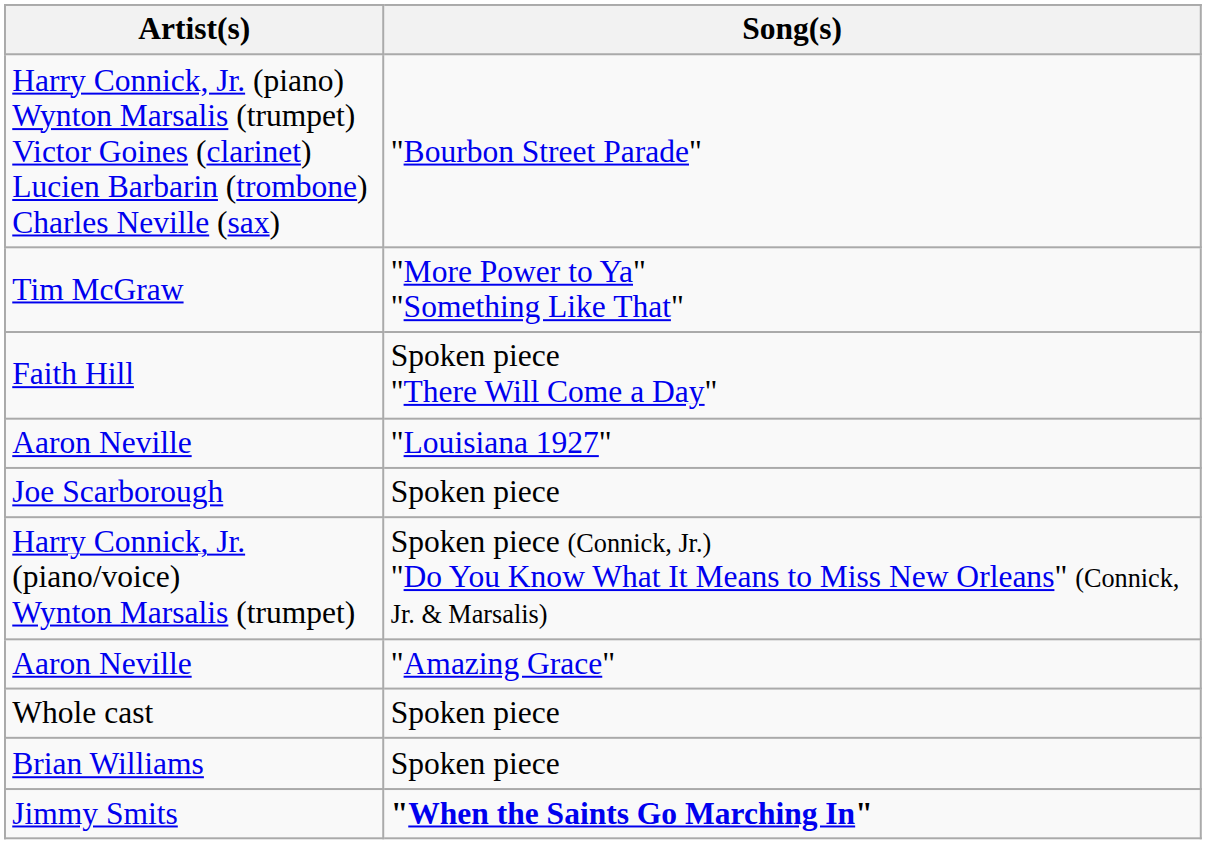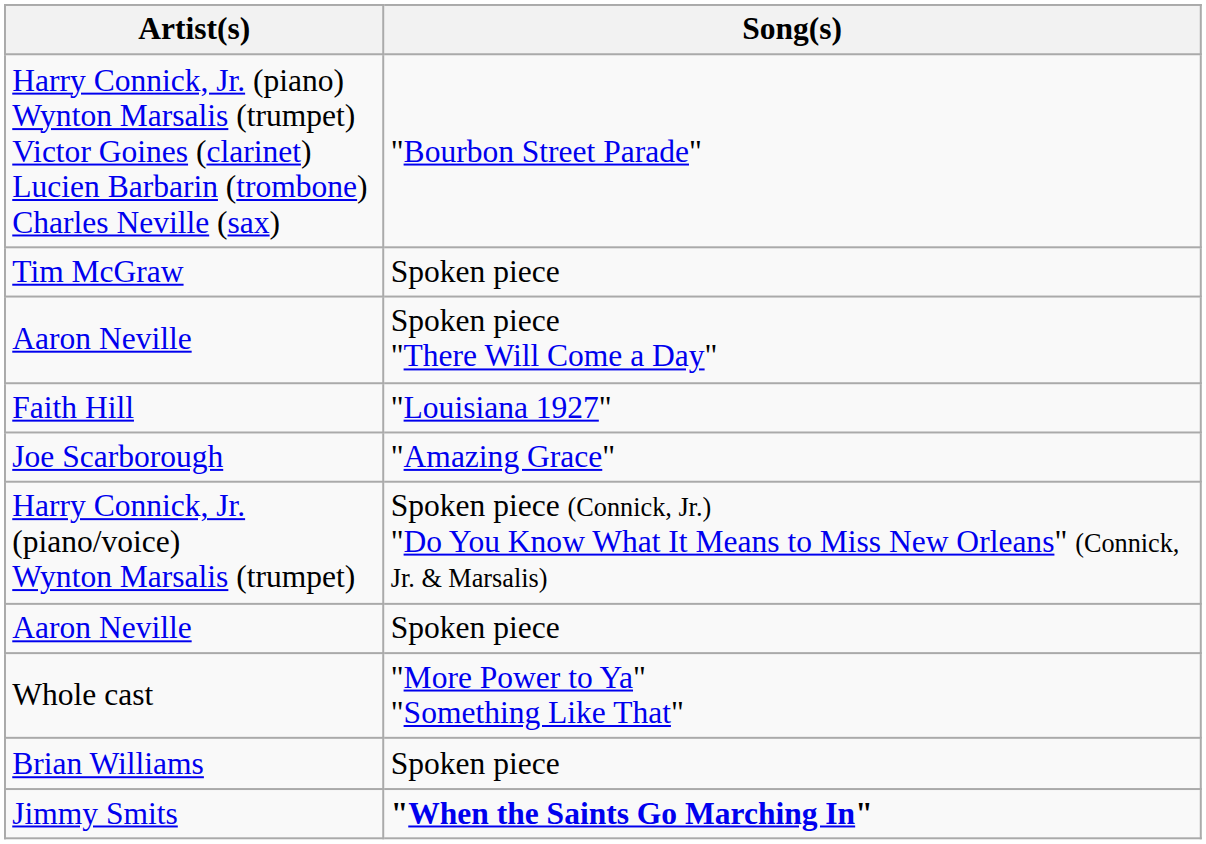(537, 289) "More Power to Ya" "Something Like That" -> (475, 271) Spoken piece
(73, 374) Faith Hill -> (102, 339) Aaron Neville
(102, 442) Aaron Neville -> (73, 406) Faith Hill
(475, 492) Spoken piece -> (503, 456) "Amazing Grace"
(503, 663) "Amazing Grace" -> (475, 627) Spoken piece
(475, 713) Spoken piece -> (537, 695) "More Power to Ya" "Something Like That"
